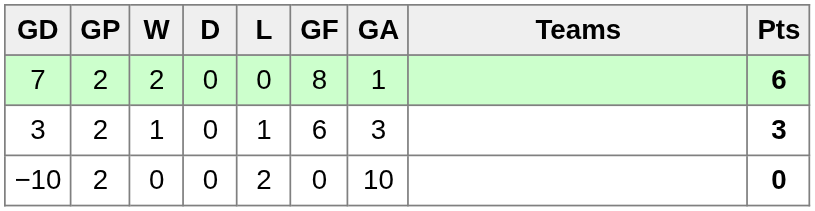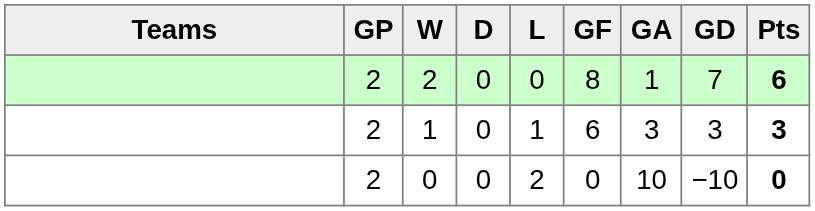columns swapped: (578, 29) <-> (38, 29)
